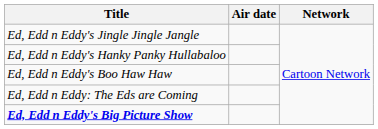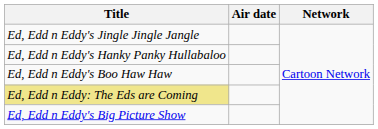(103, 94) no background -> (103, 94) khaki background
(100, 114) bold -> (96, 114) normal
